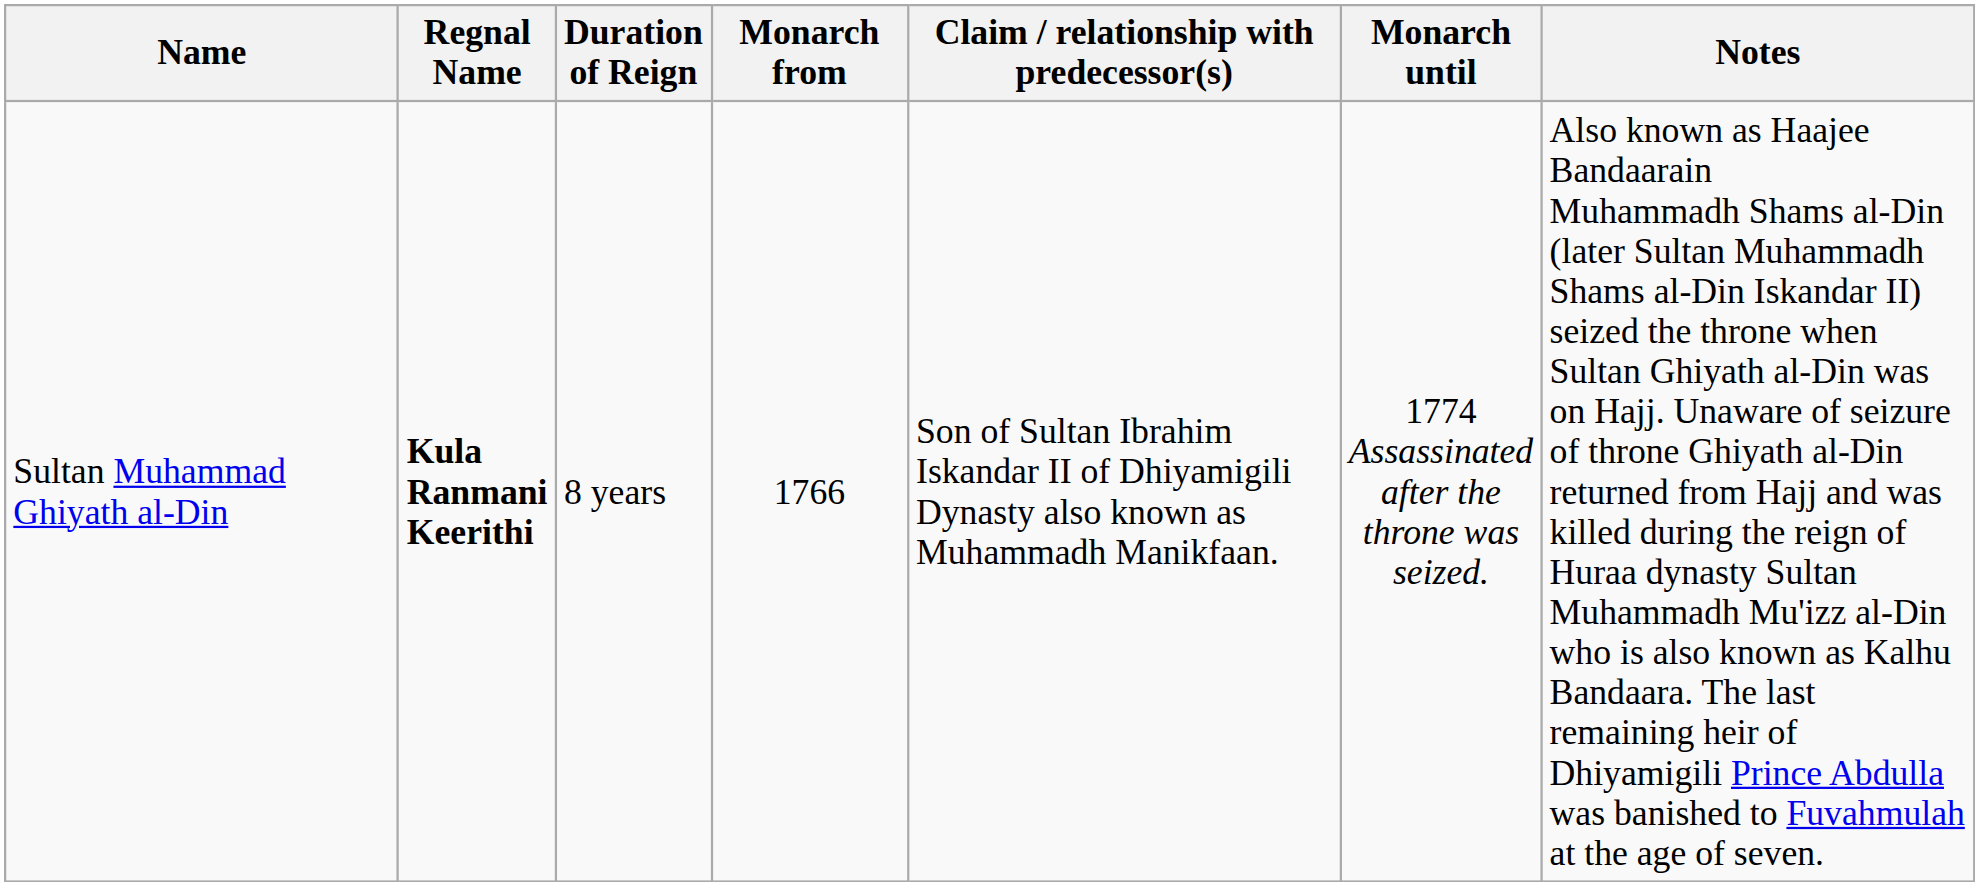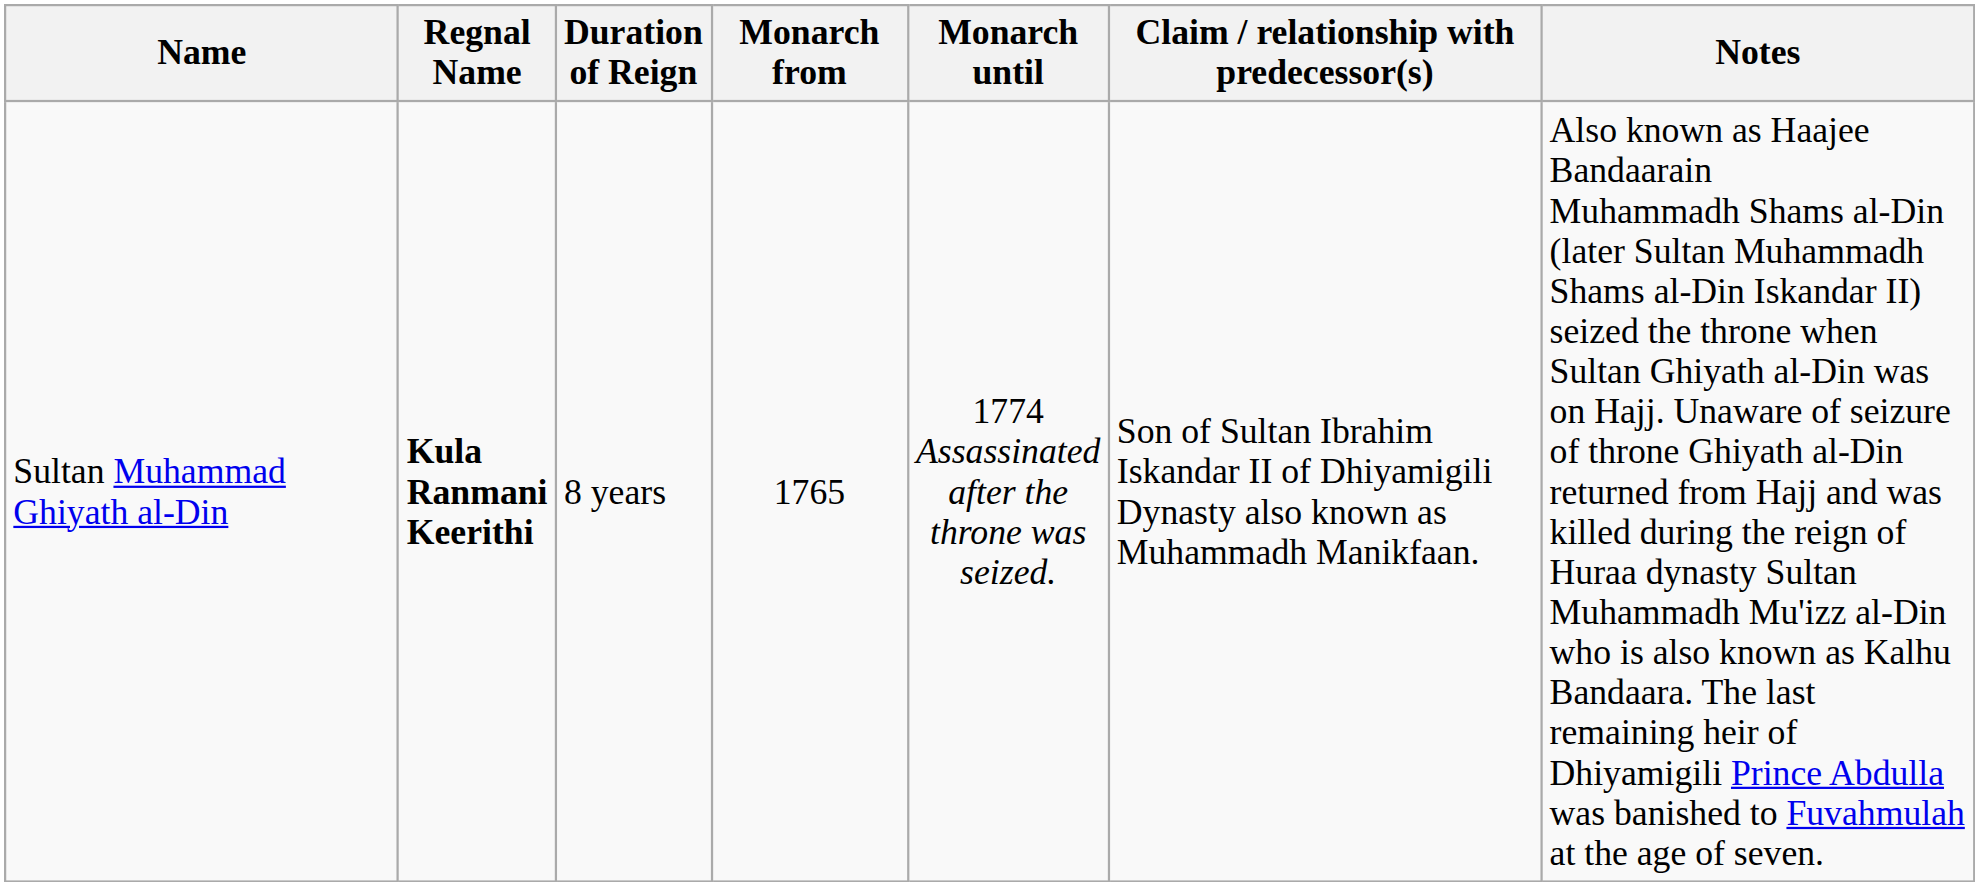columns swapped: (1441, 52) <-> (1124, 52)
(809, 490) 1766 -> (809, 490) 1765
